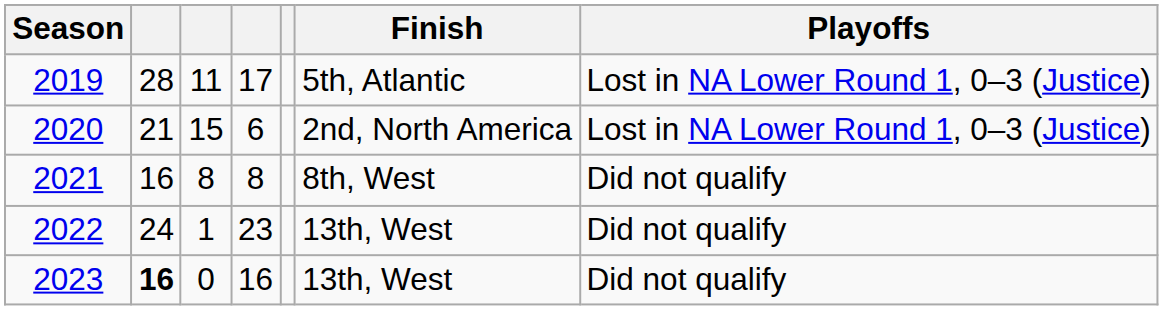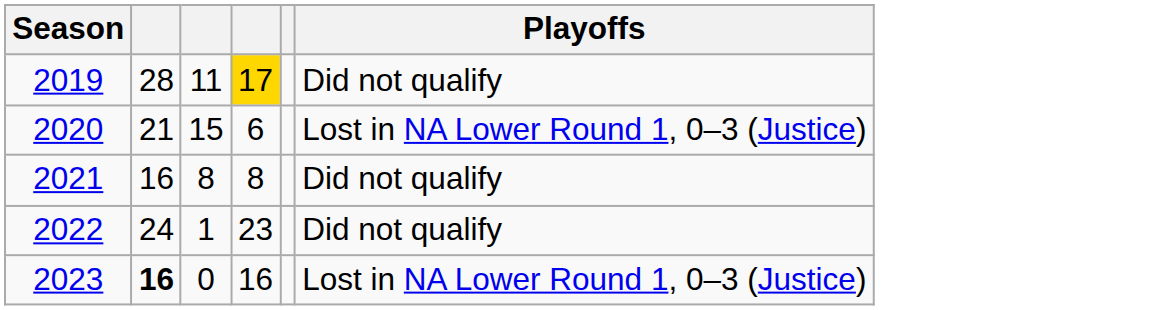- column: (437, 29)
(256, 79) no background -> (256, 79) gold background
(869, 79) Lost in NA Lower Round 1, 0–3 (Justice) -> (402, 79) Did not qualify
(686, 279) Did not qualify -> (584, 279) Lost in NA Lower Round 1, 0–3 (Justice)
